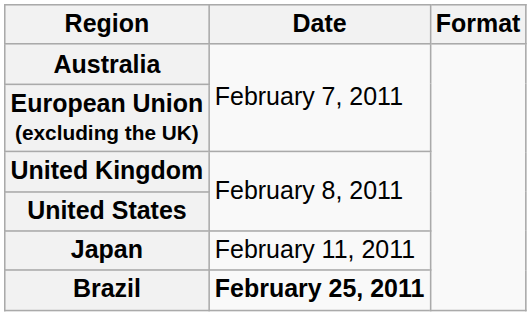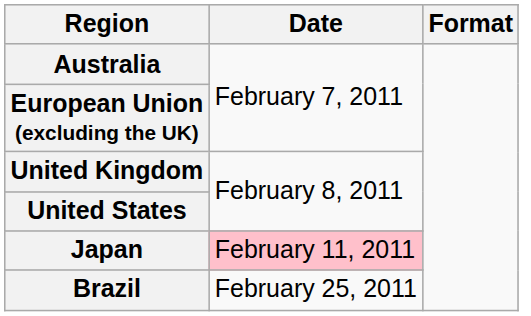(315, 250) no background -> (315, 250) pink background
(320, 289) bold -> (316, 289) normal
